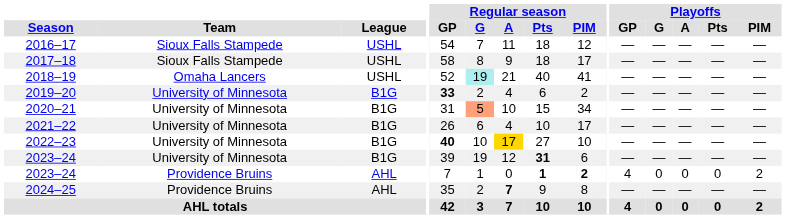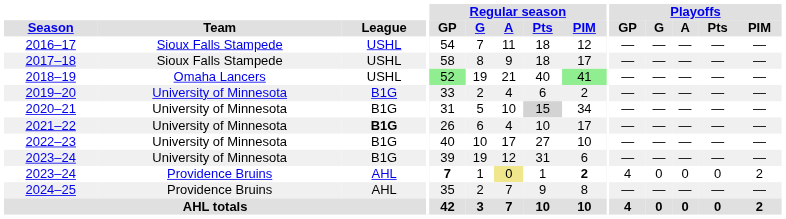(447, 76) no background -> (447, 76) lightgreen background
(480, 76) paleturquoise background -> (480, 76) no background
(584, 76) no background -> (584, 76) lightgreen background
(447, 93) bold -> (447, 93) normal
(480, 109) lightsalmon background -> (480, 109) no background
(543, 109) no background -> (543, 109) lightgrey background
(384, 125) normal -> (384, 125) bold
(447, 141) bold -> (447, 141) normal
(509, 141) gold background -> (509, 141) no background
(543, 157) bold -> (543, 157) normal
(447, 174) normal -> (447, 174) bold
(509, 174) no background -> (509, 174) khaki background
(543, 174) bold -> (543, 174) normal
(509, 190) bold -> (509, 190) normal
